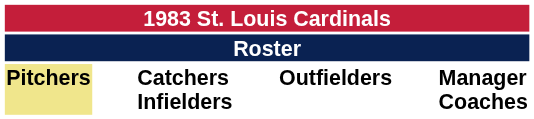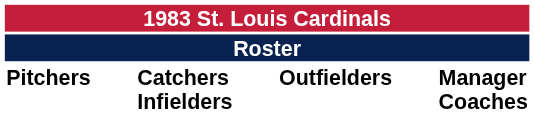(48, 77) khaki background -> (48, 77) no background
